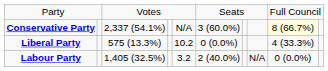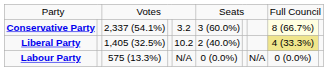(184, 27) N/A -> (184, 27) 3.2
(135, 43) 575 (13.3%) -> (135, 43) 1,405 (32.5%)
(219, 43) 0 (0.0%) -> (219, 43) 2 (40.0%)
(293, 43) no background -> (293, 43) khaki background
(135, 58) 1,405 (32.5%) -> (135, 58) 575 (13.3%)
(184, 58) 3.2 -> (184, 58) N/A
(219, 58) 2 (40.0%) -> (219, 58) 0 (0.0%)
